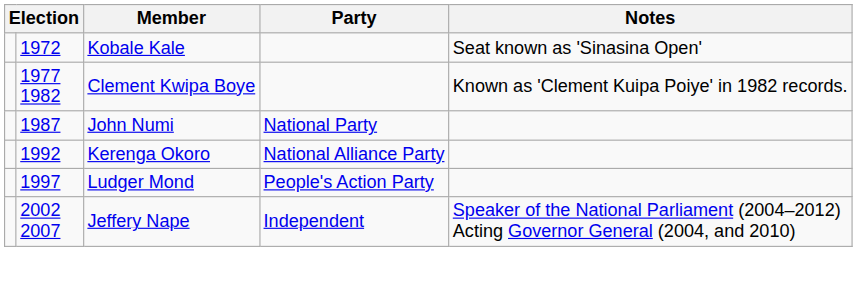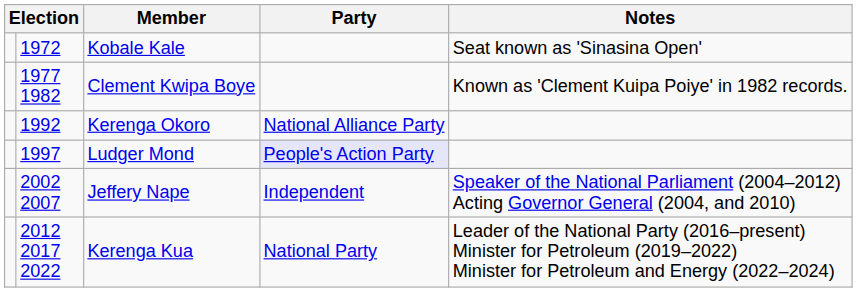- row: (131, 125)
(349, 182) no background -> (349, 153) lavender background
+ row: (140, 251)
